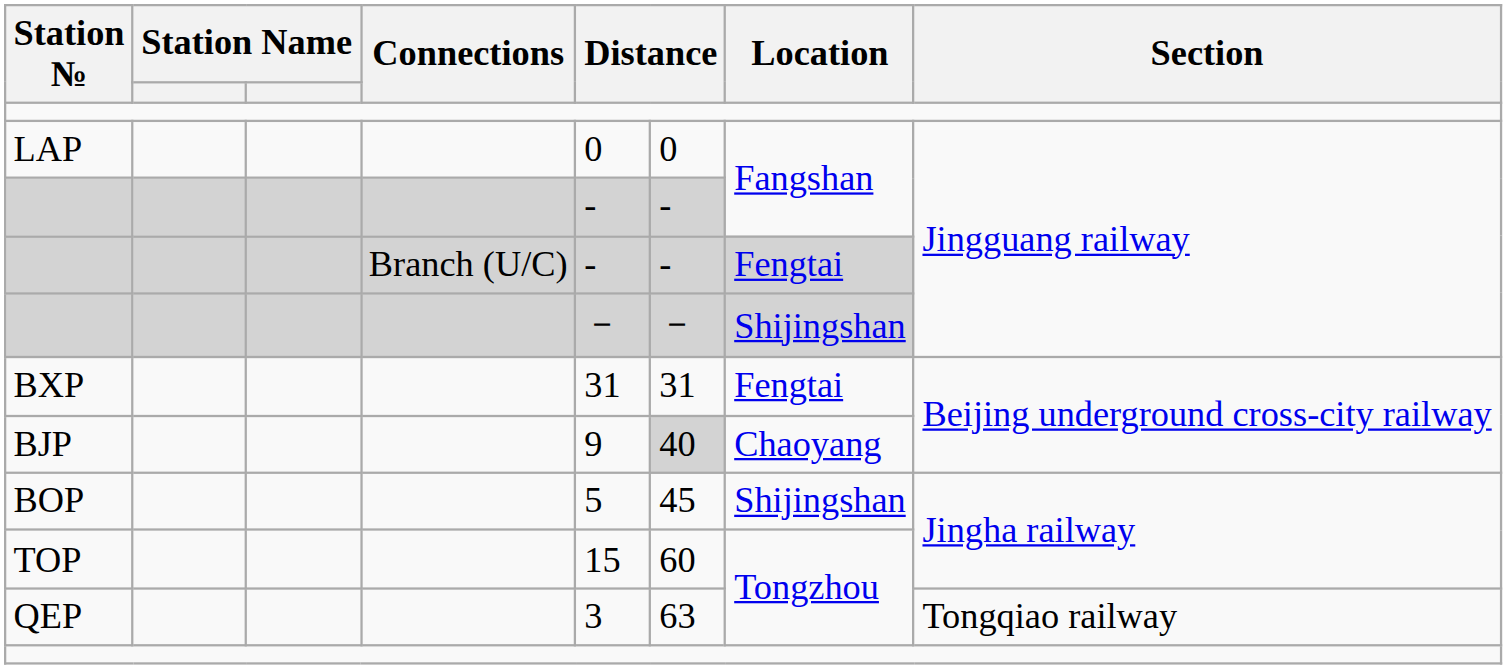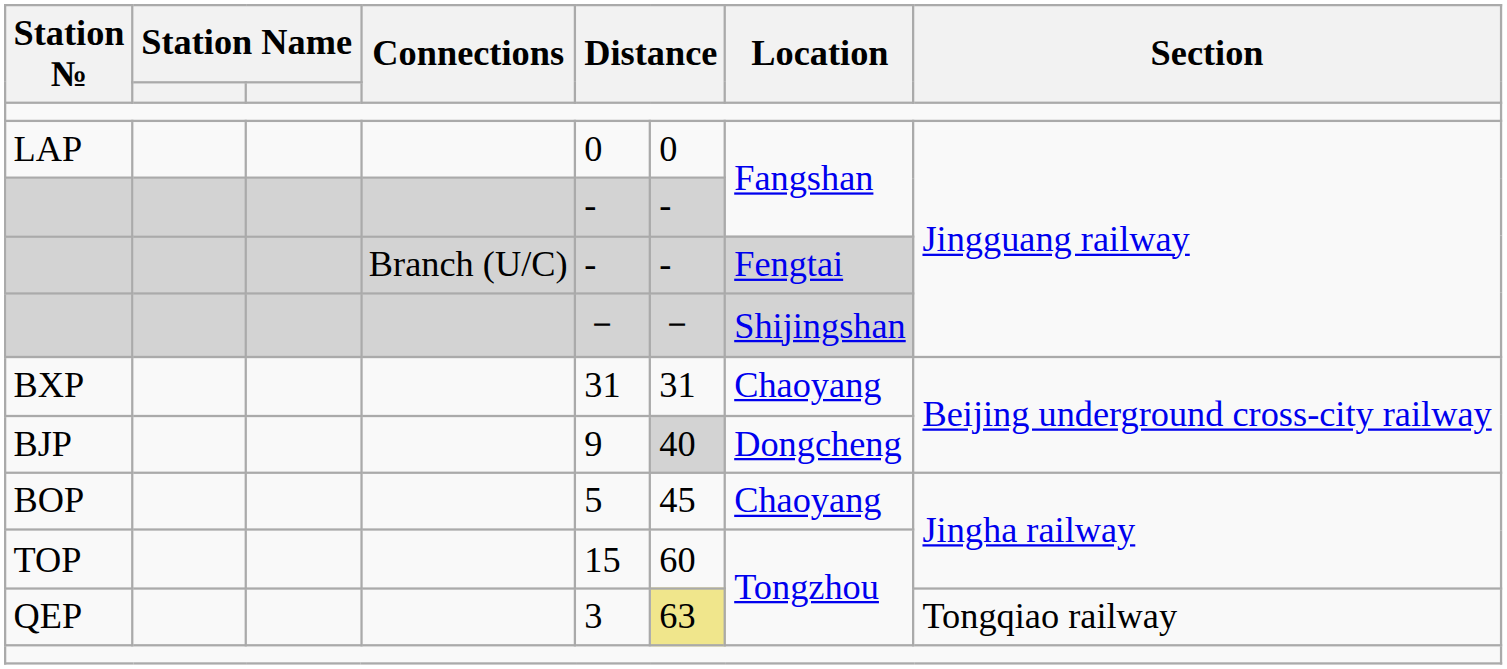(789, 385) Fengtai -> (808, 385) Chaoyang
(808, 443) Chaoyang -> (818, 443) Dongcheng
(820, 500) Shijingshan -> (808, 500) Chaoyang
(677, 616) no background -> (677, 616) khaki background
